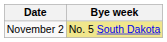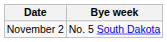(114, 29) khaki background -> (114, 29) no background
